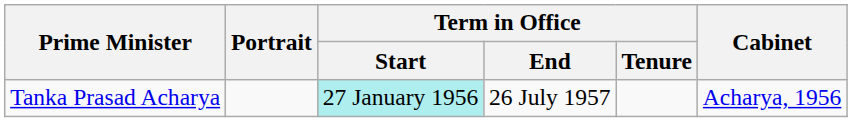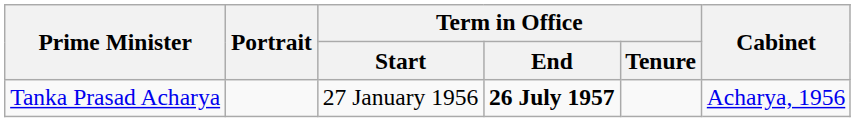(400, 97) paleturquoise background -> (400, 97) no background
(550, 97) normal -> (552, 97) bold
